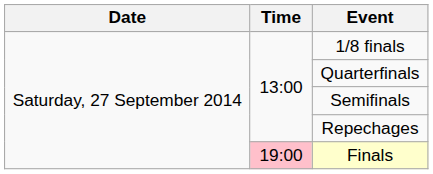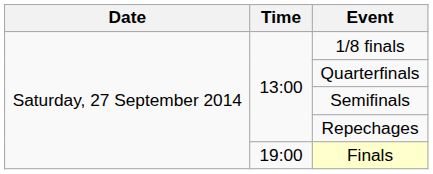(281, 155) pink background -> (281, 155) no background
